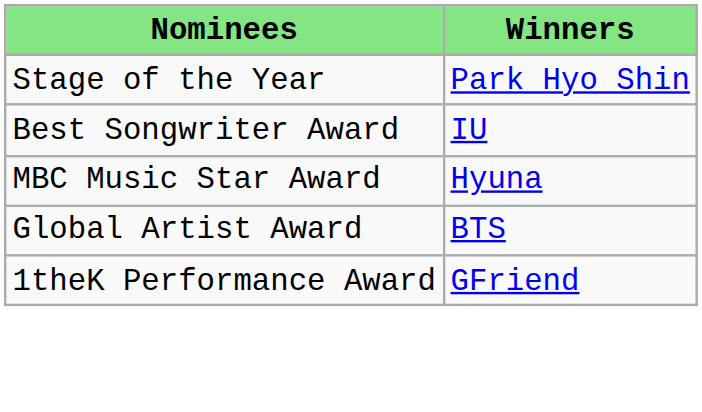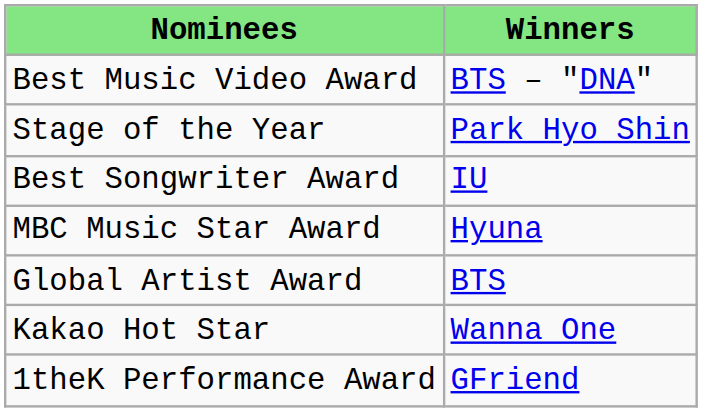+ row: (215, 80)
+ row: (141, 330)
